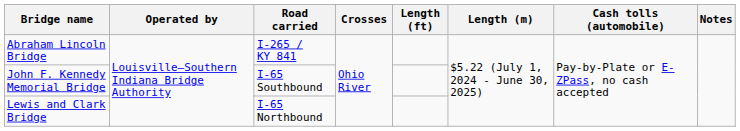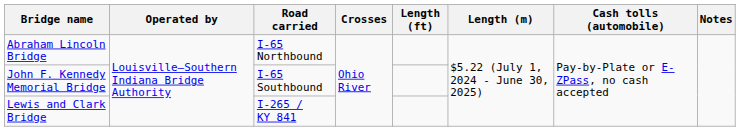(280, 50) I-265 / KY 841 -> (290, 50) I-65 Northbound
(290, 111) I-65 Northbound -> (280, 111) I-265 / KY 841
